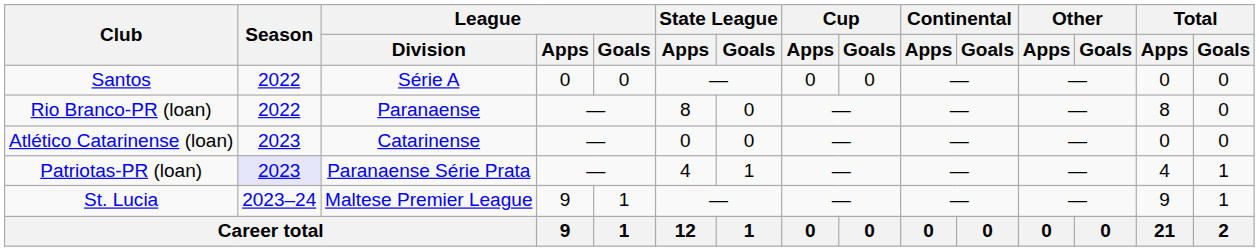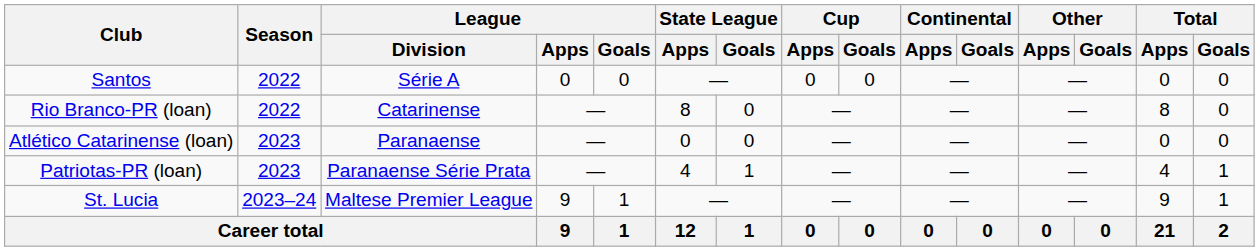(429, 110) Paranaense -> (429, 110) Catarinense
(429, 140) Catarinense -> (429, 140) Paranaense
(279, 170) lavender background -> (279, 170) no background
